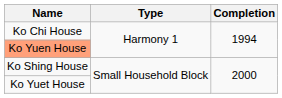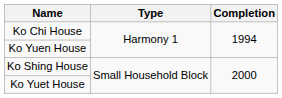(47, 48) lightsalmon background -> (47, 48) no background
